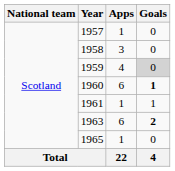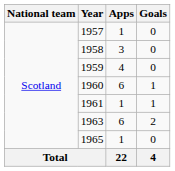(153, 67) lightgrey background -> (153, 67) no background
(153, 85) bold -> (153, 85) normal
(153, 121) bold -> (153, 121) normal
